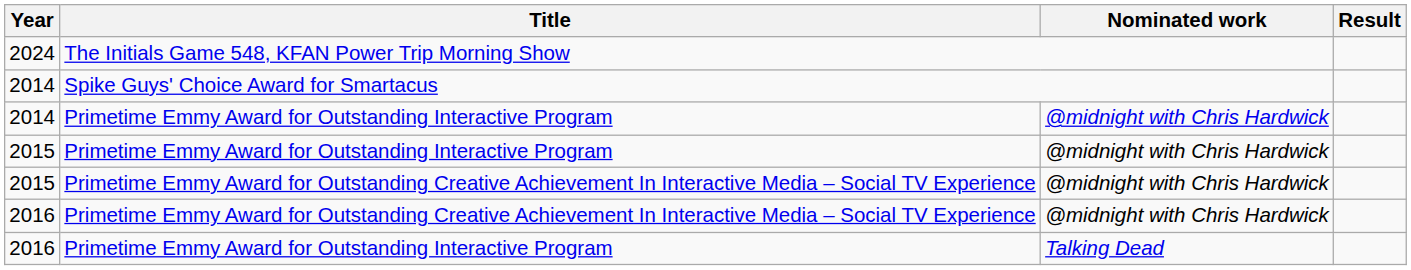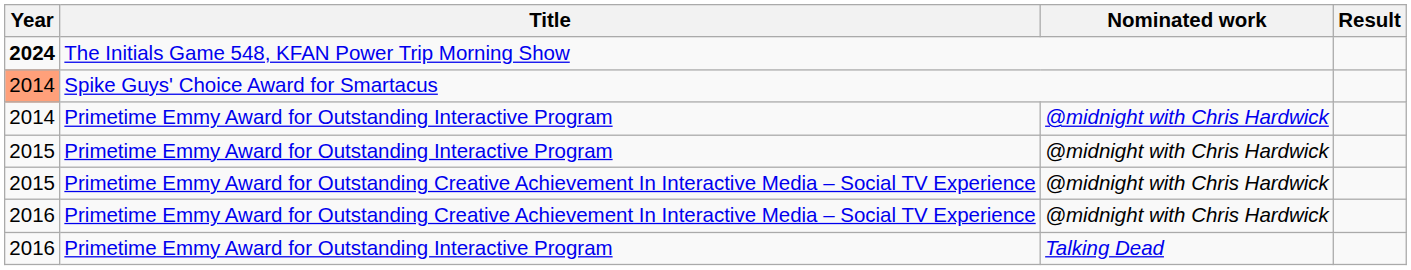(32, 53) normal -> (32, 53) bold
(32, 85) no background -> (32, 85) lightsalmon background
